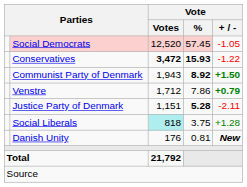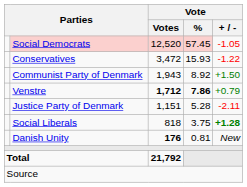(169, 59) bold -> (169, 59) normal
(198, 59) bold -> (198, 59) normal
(201, 75) bold -> (201, 75) normal
(228, 75) bold -> (228, 75) normal
(169, 91) normal -> (169, 91) bold
(201, 91) normal -> (201, 91) bold
(228, 91) bold -> (228, 91) normal
(201, 106) bold -> (201, 106) normal
(173, 122) paleturquoise background -> (173, 122) no background
(228, 122) normal -> (228, 122) bold
(173, 138) normal -> (173, 138) bold
(230, 138) bold -> (230, 138) normal
